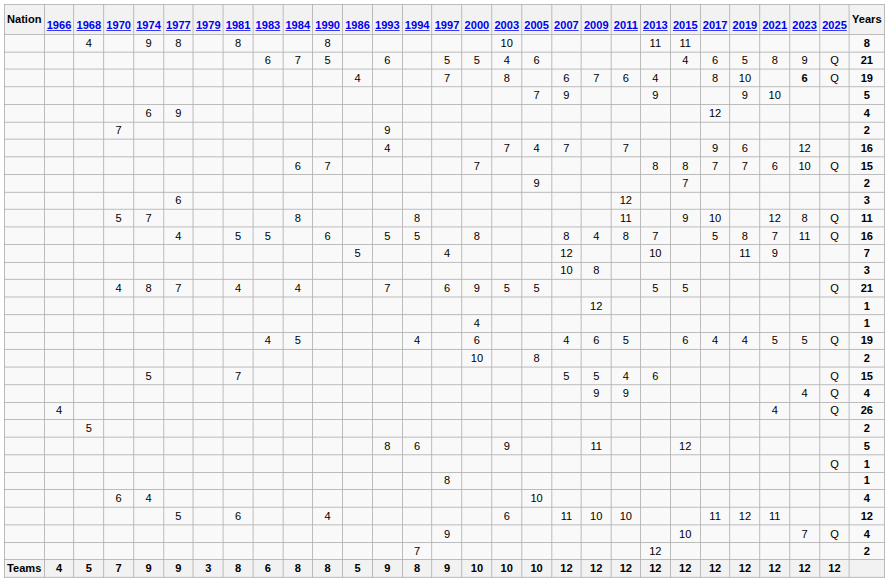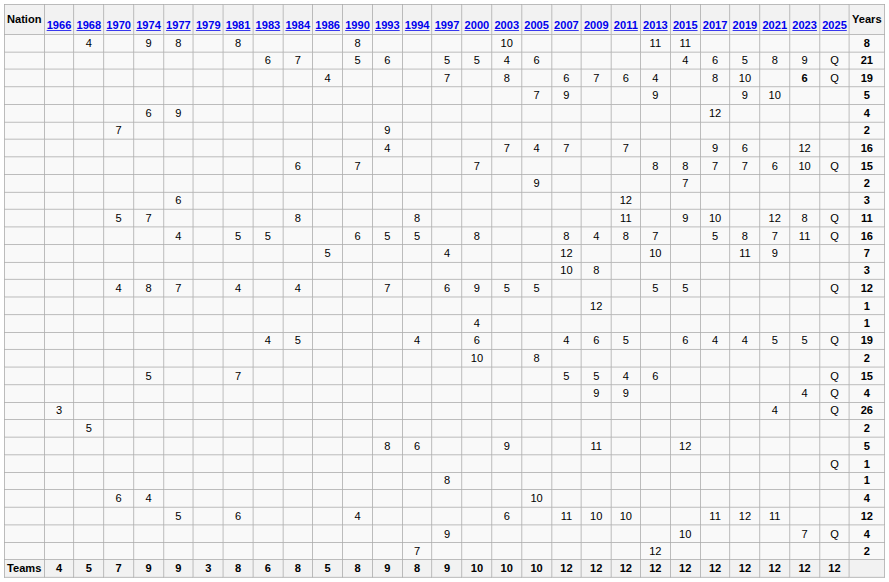columns swapped: (357, 26) <-> (328, 26)
(867, 289) 21 -> (867, 289) 12
(59, 411) 4 -> (59, 411) 3
